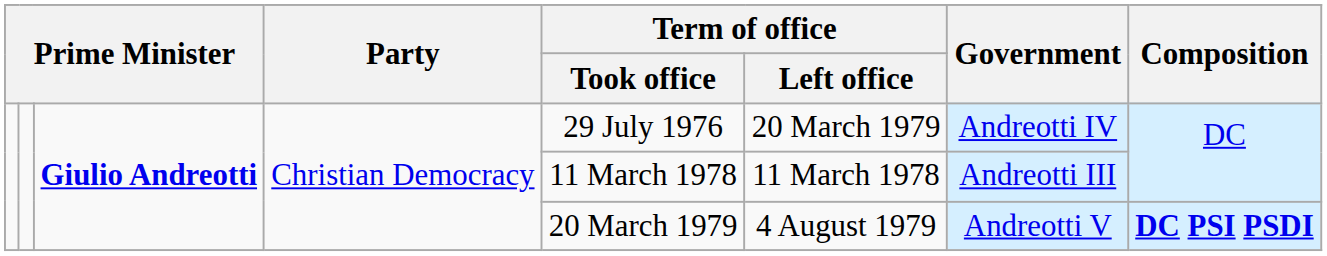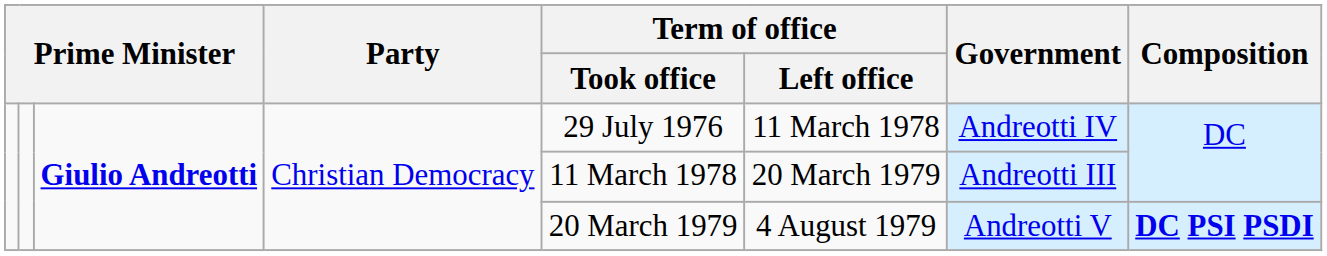(846, 126) 20 March 1979 -> (846, 126) 11 March 1978
(846, 175) 11 March 1978 -> (846, 175) 20 March 1979
